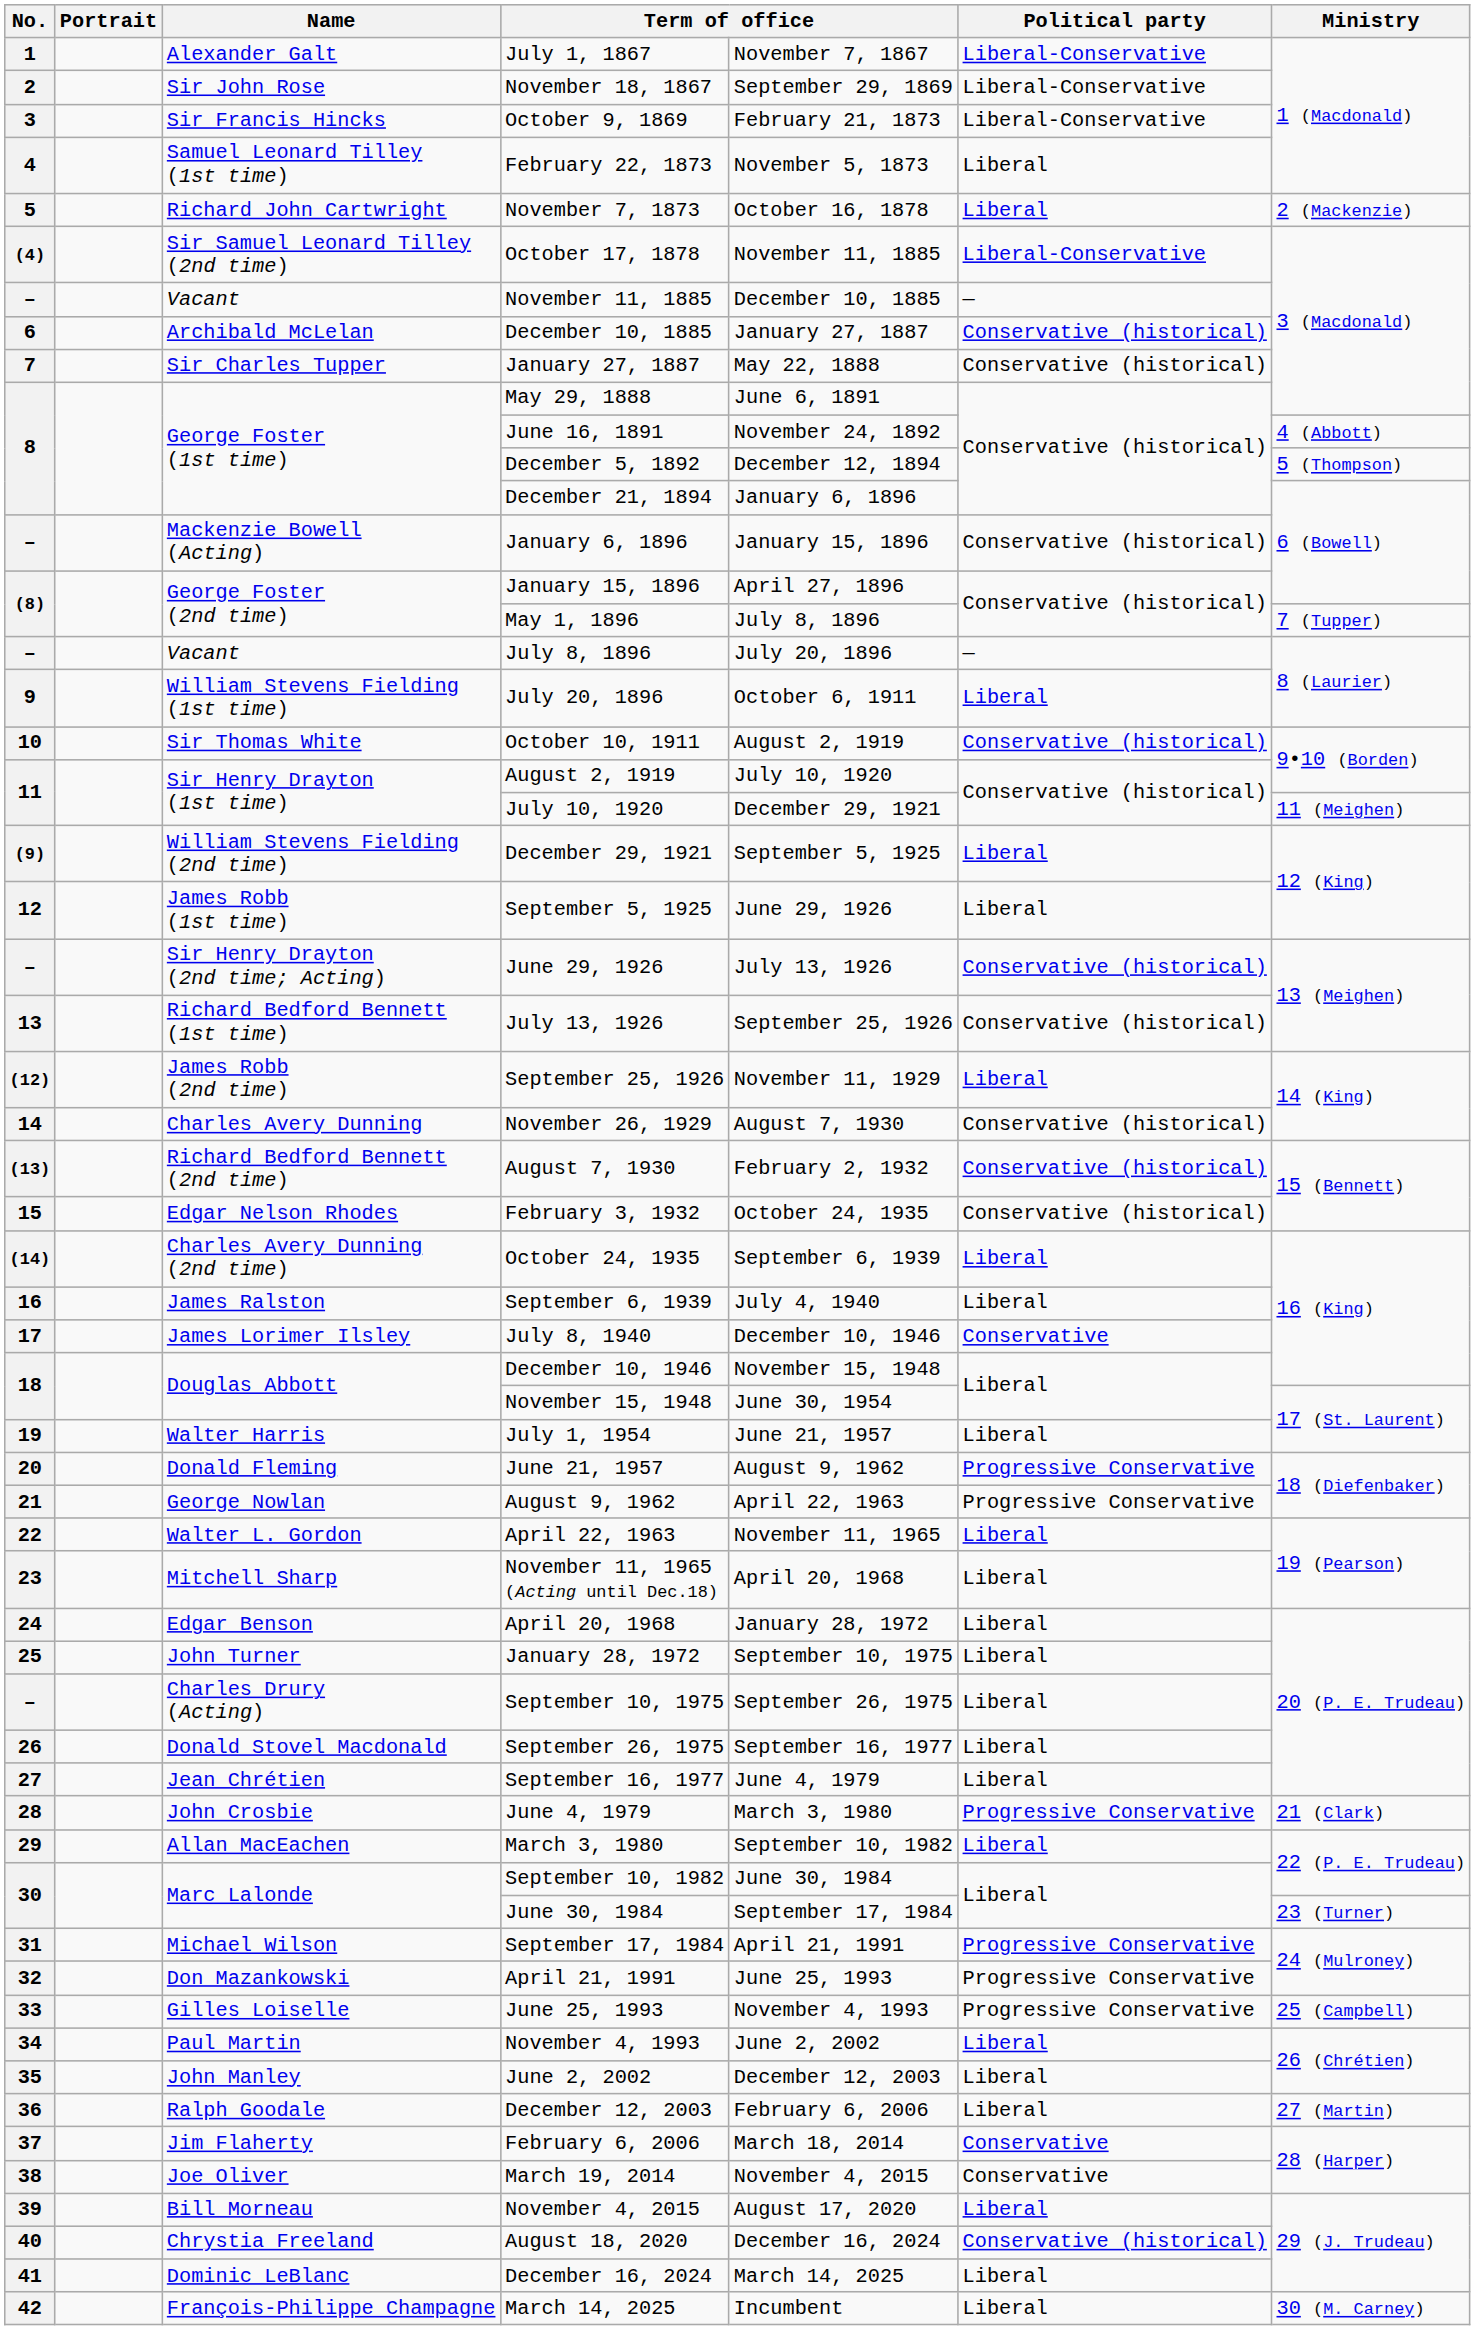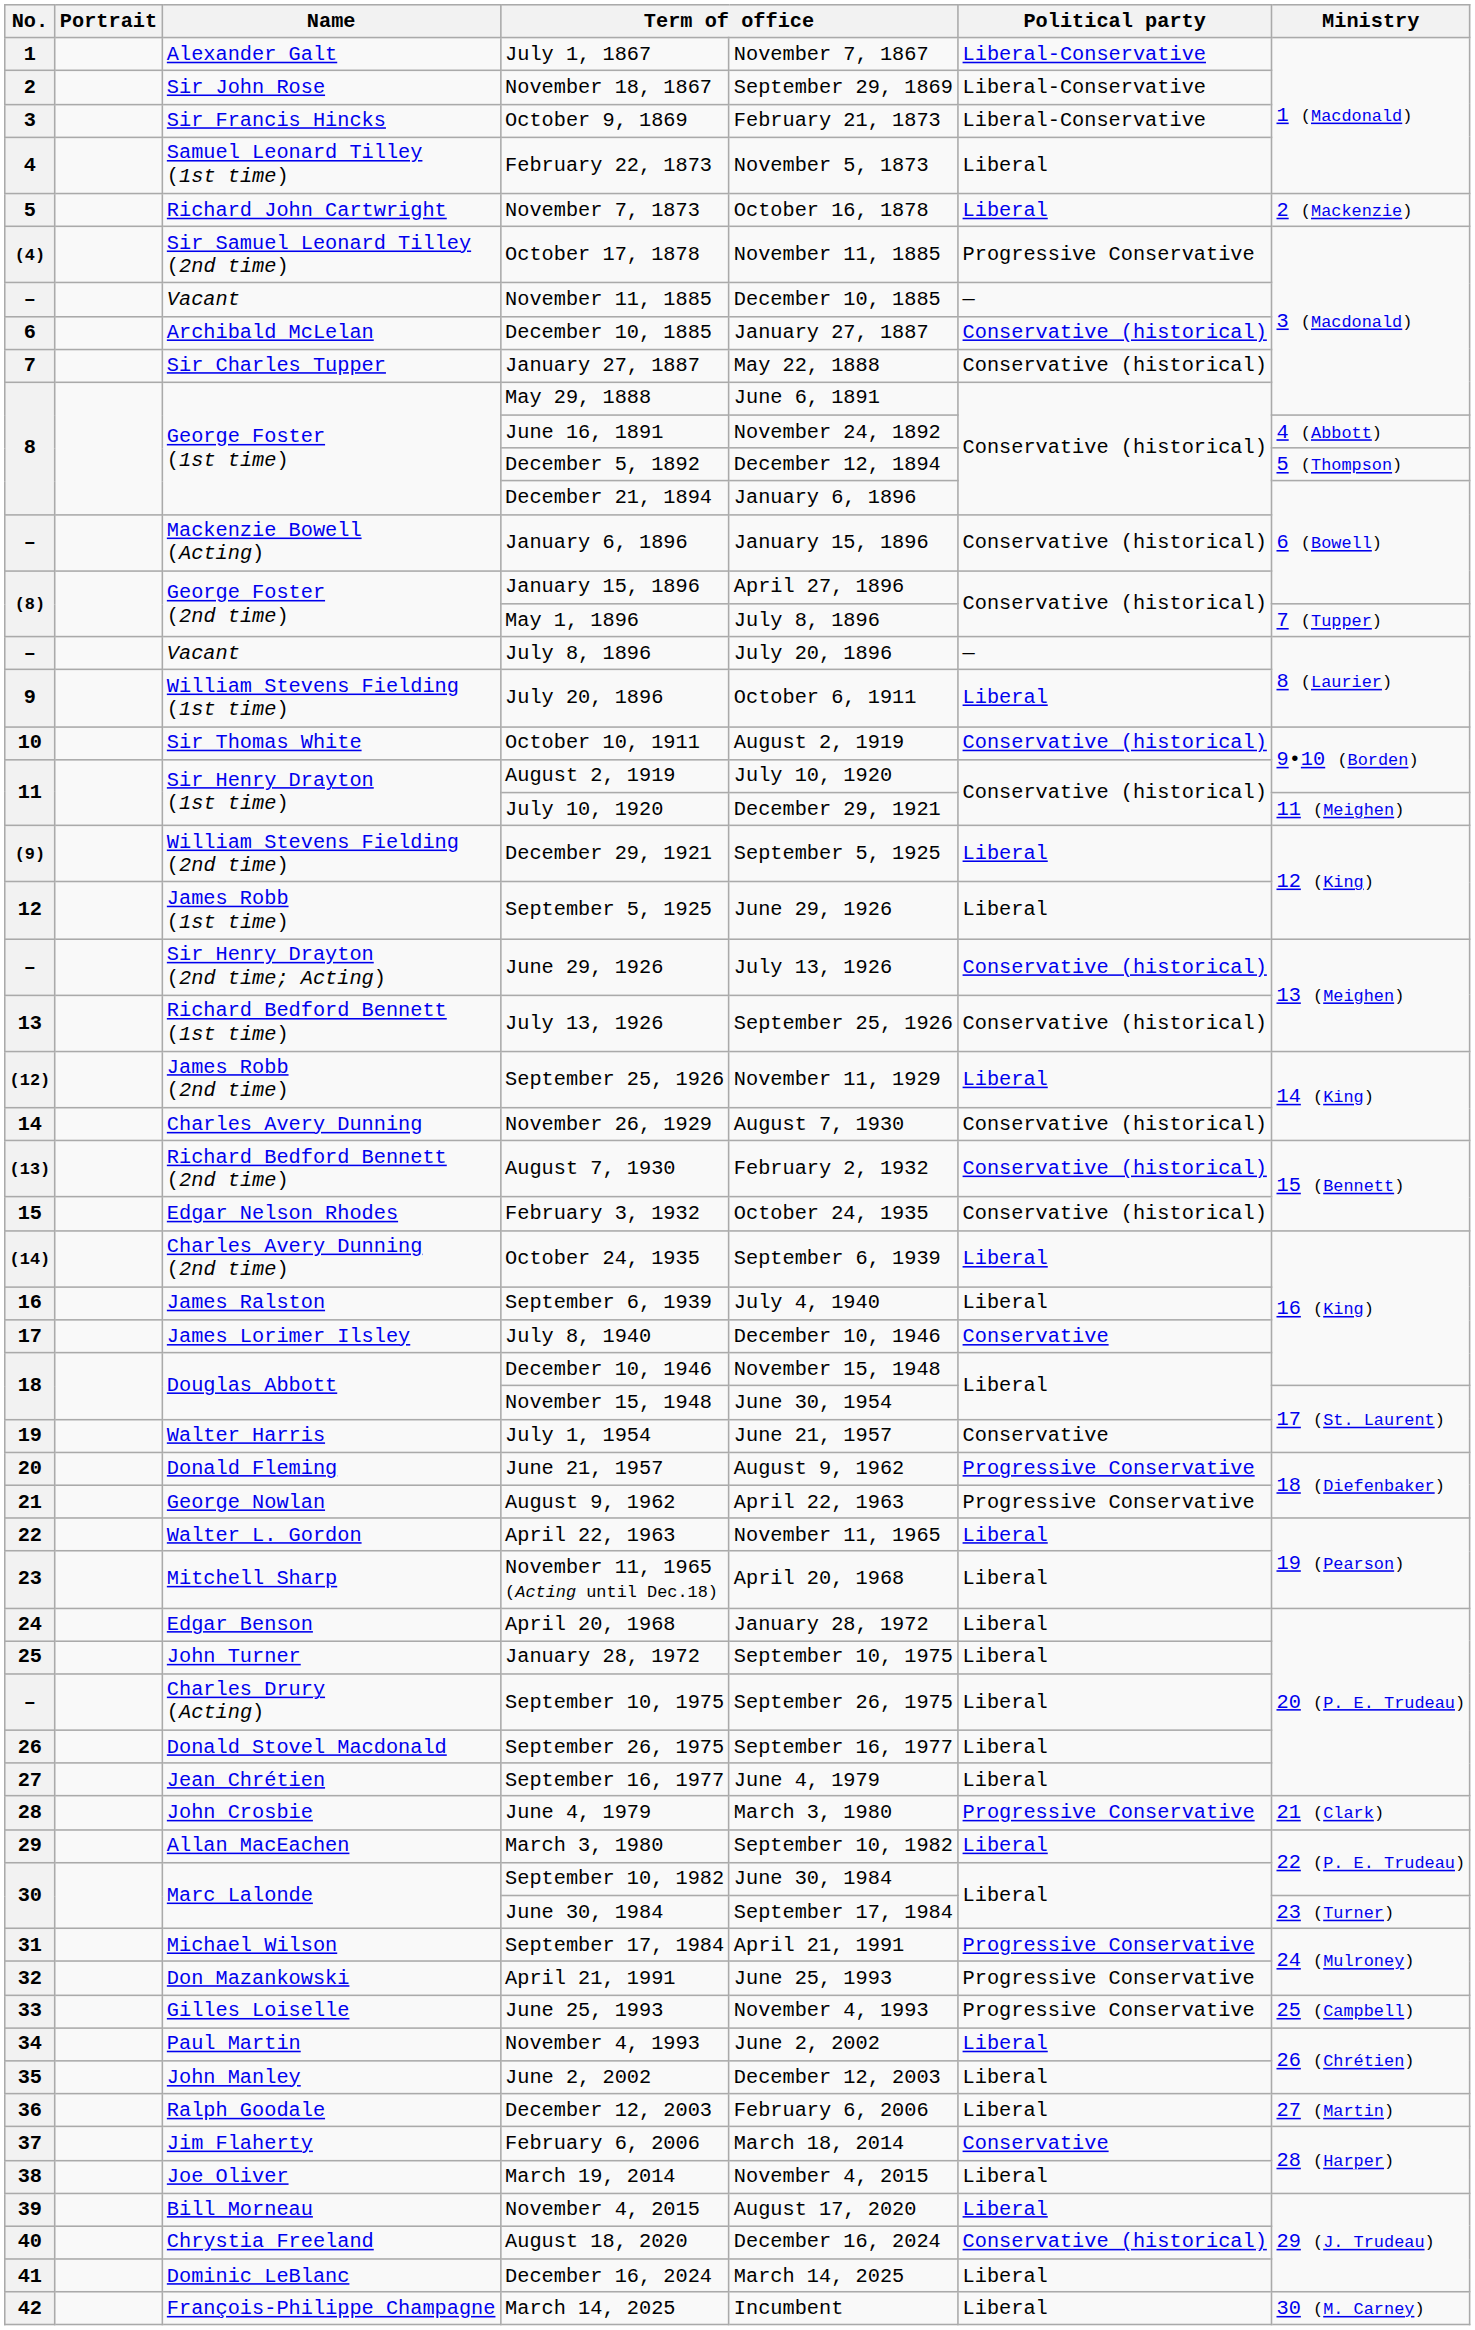(1084, 255) Liberal-Conservative -> (1109, 255) Progressive Conservative
(1005, 1436) Liberal -> (1036, 1436) Conservative
(1036, 2176) Conservative -> (1005, 2176) Liberal
